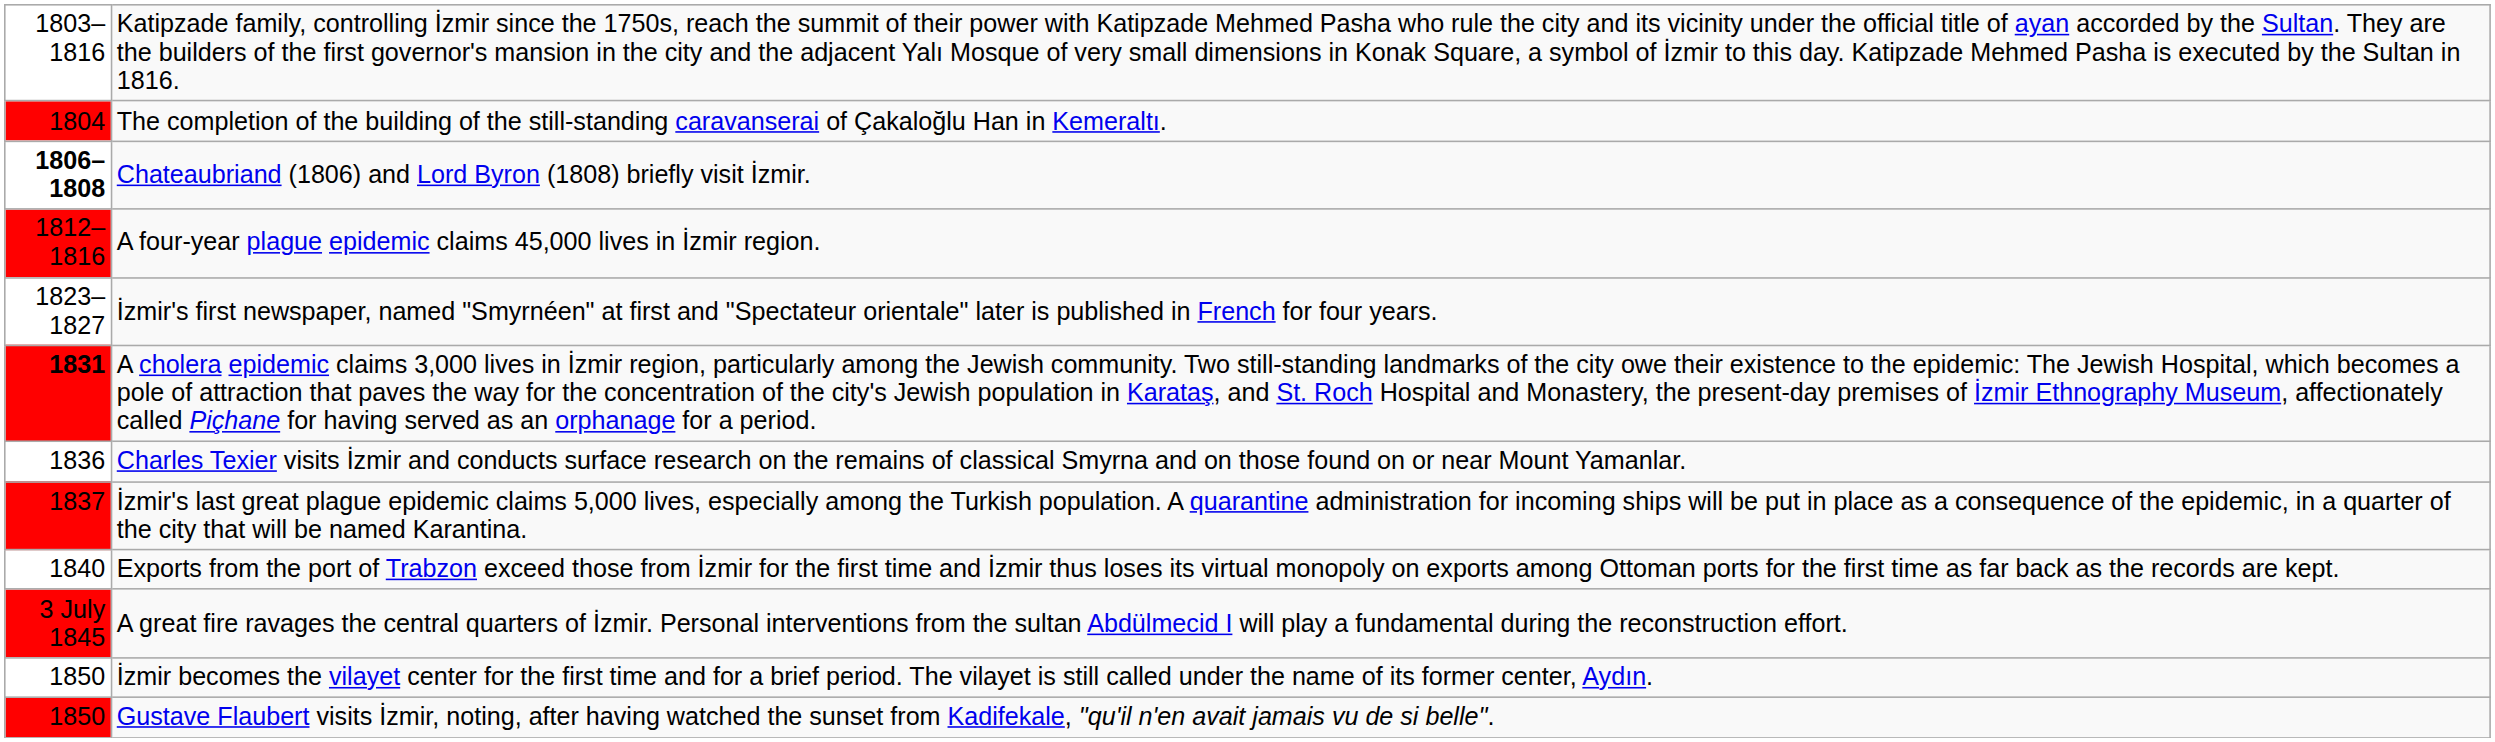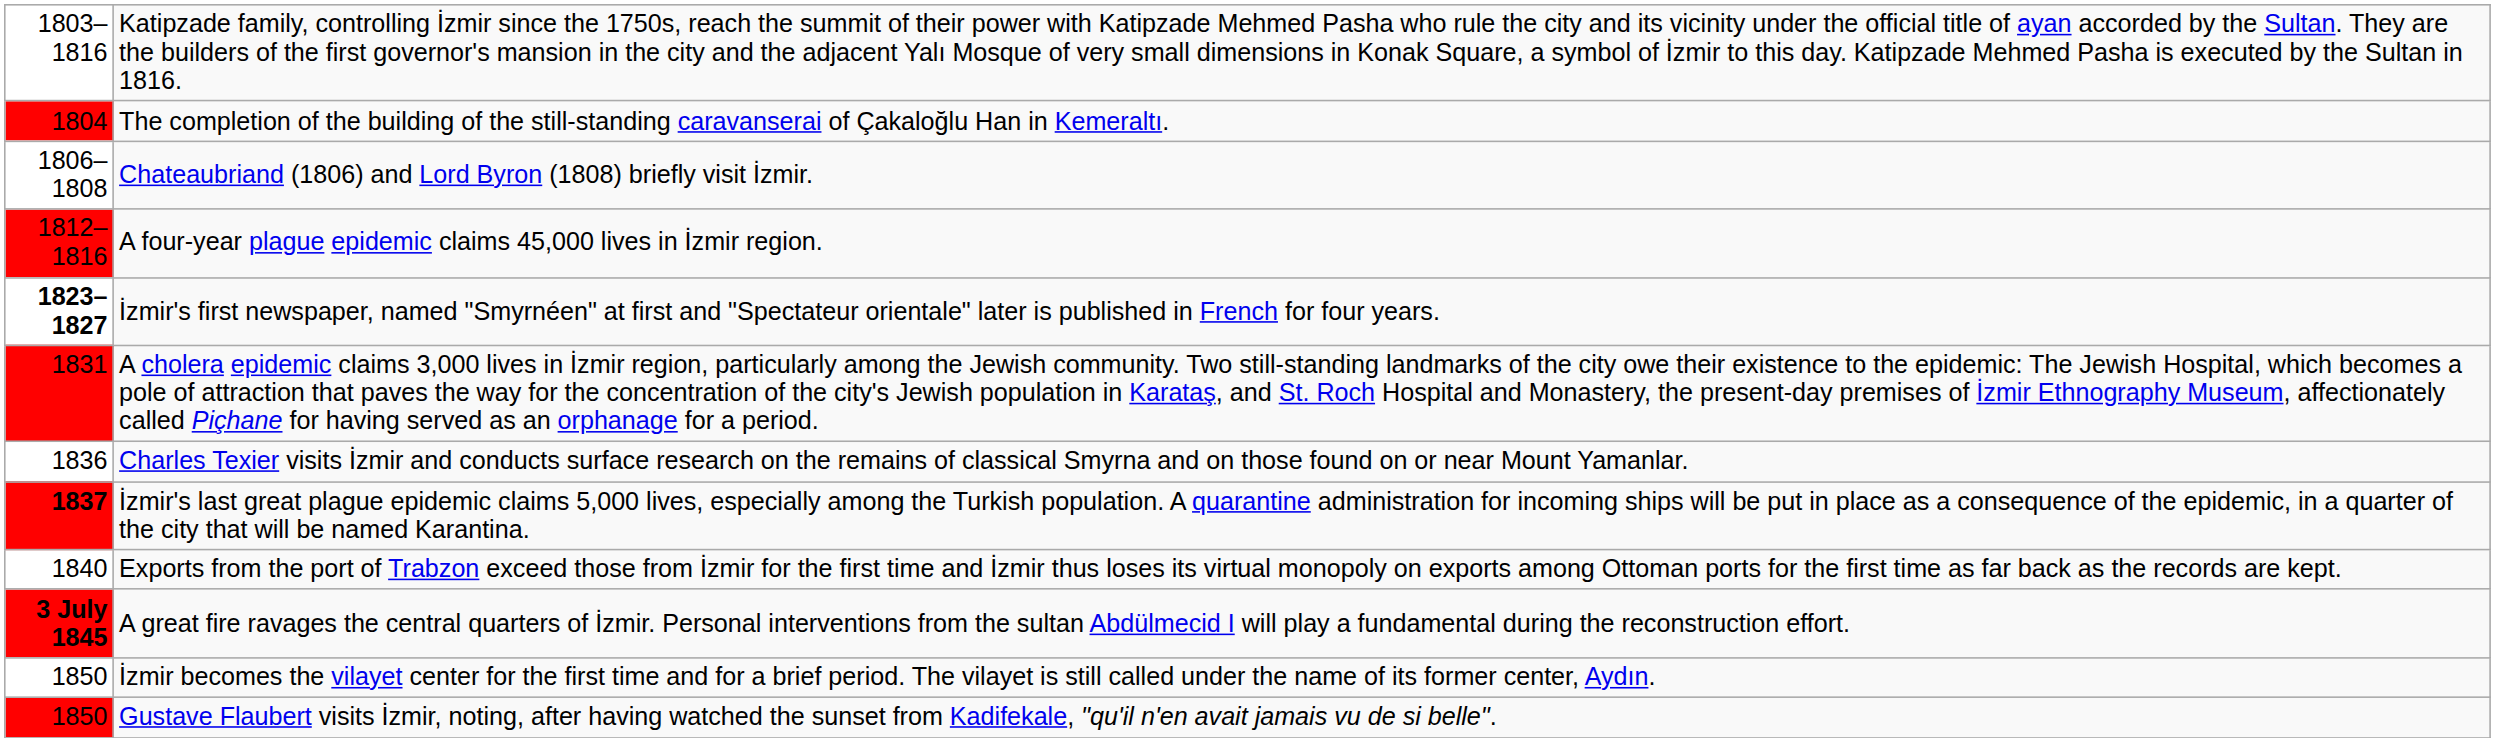(70, 174) bold -> (73, 174) normal
(70, 310) normal -> (73, 310) bold
(77, 364) bold -> (80, 364) normal
(77, 501) normal -> (80, 501) bold
(72, 623) normal -> (72, 623) bold
